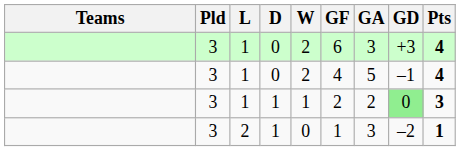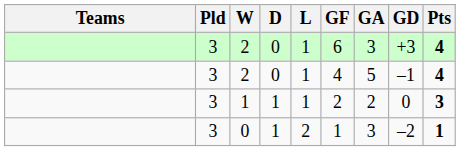columns swapped: (306, 18) <-> (245, 18)
(406, 103) lightgreen background -> (406, 103) no background
